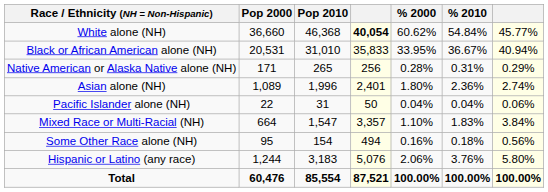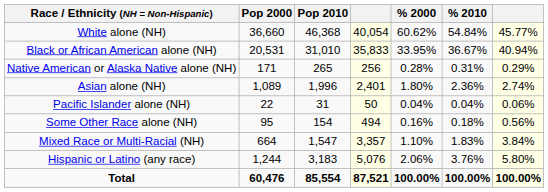(371, 31) bold -> (371, 31) normal
rows swapped: (122, 141) <-> (122, 123)
